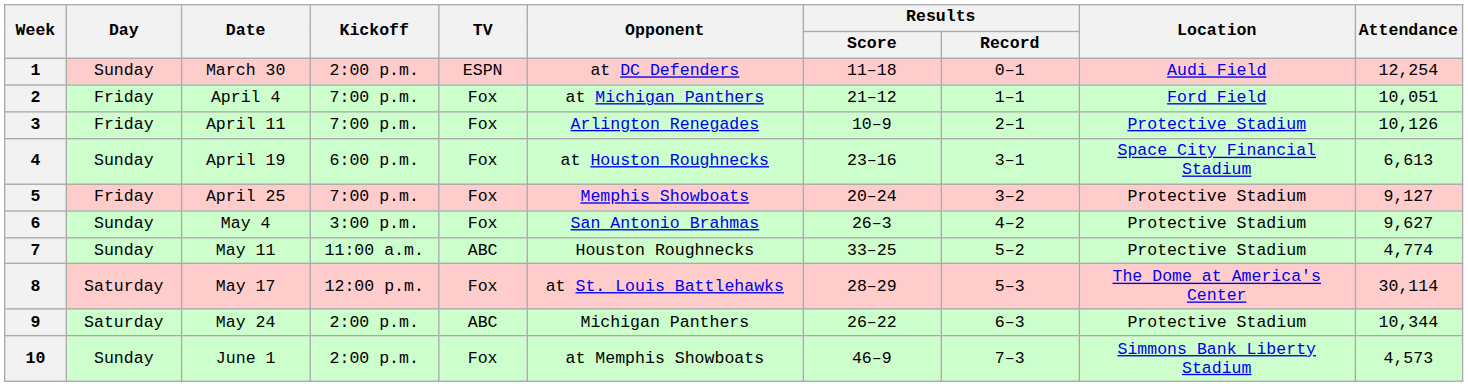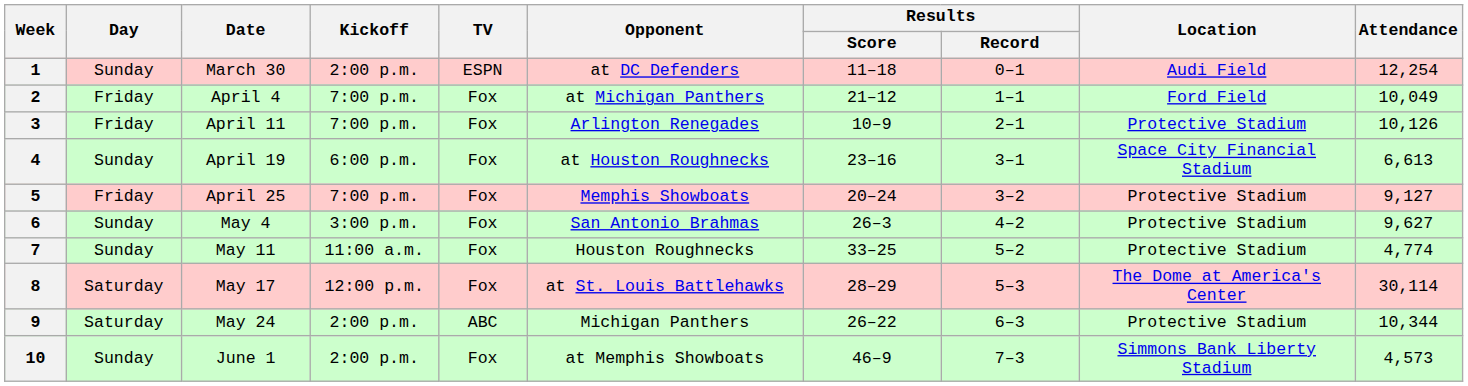(1408, 99) 10,051 -> (1408, 99) 10,049
(483, 251) ABC -> (483, 251) Fox
